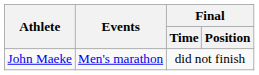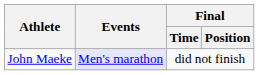(121, 59) no background -> (121, 59) lavender background
